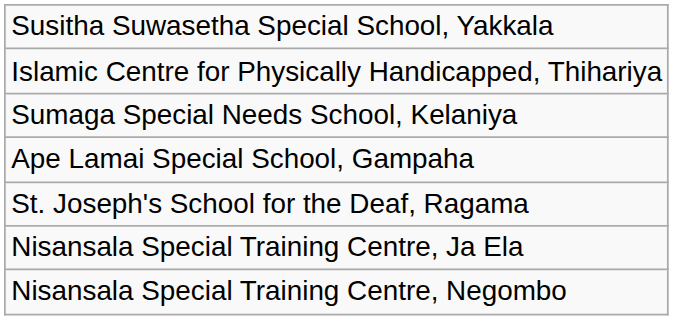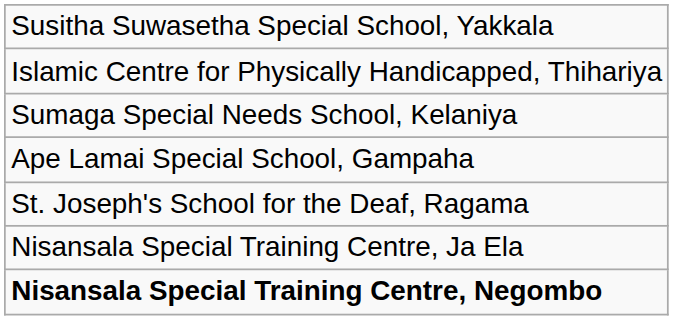(289, 291) normal -> (307, 291) bold
